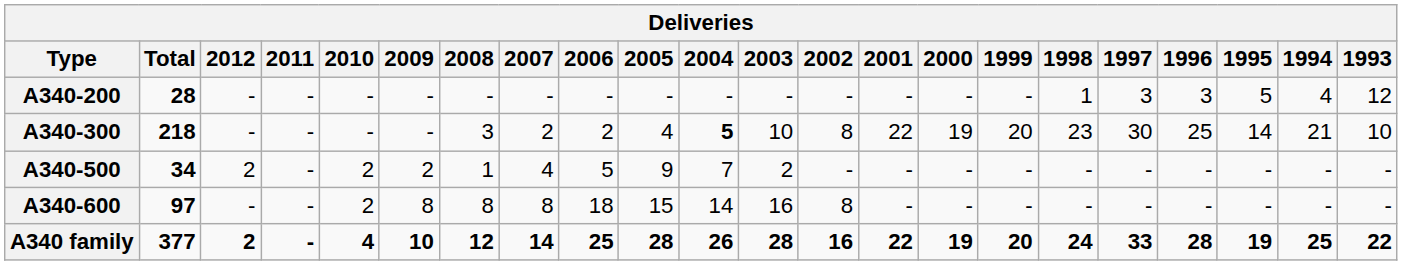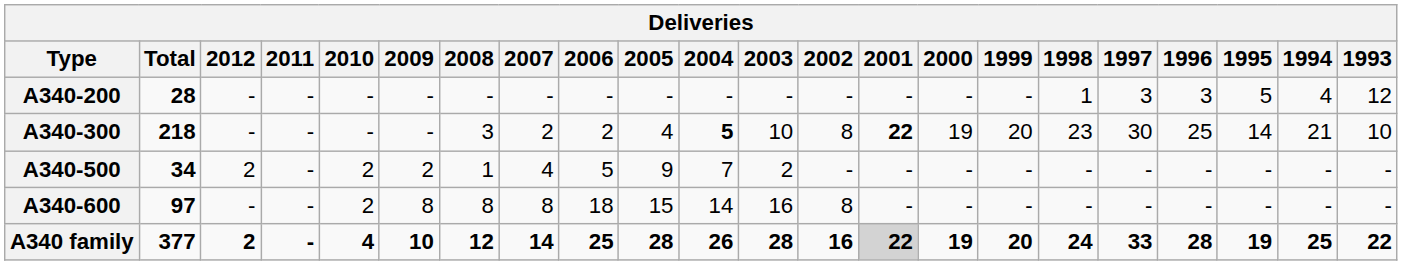(901, 132) normal -> (901, 132) bold
(901, 241) no background -> (901, 241) lightgrey background
